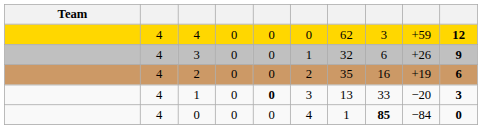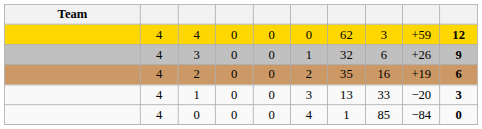(272, 94) bold -> (272, 94) normal
(384, 114) bold -> (384, 114) normal
